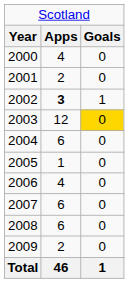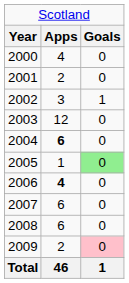(61, 99) bold -> (61, 99) normal
(102, 120) gold background -> (102, 120) no background
(61, 141) normal -> (61, 141) bold
(102, 162) no background -> (102, 162) lightgreen background
(61, 183) normal -> (61, 183) bold
(102, 246) no background -> (102, 246) pink background
